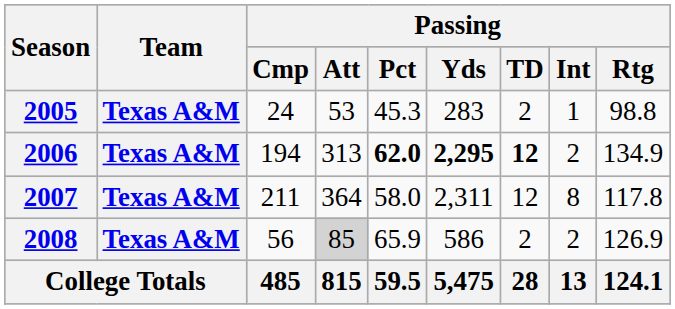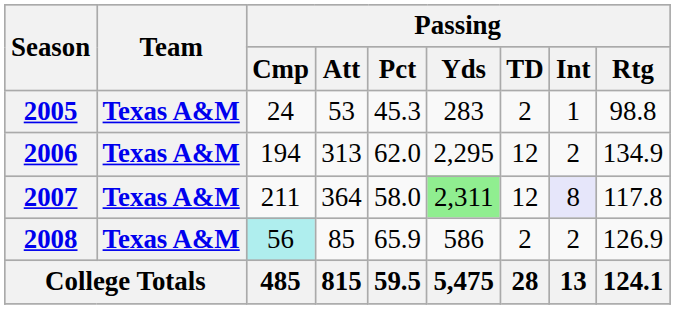(398, 153) bold -> (398, 153) normal
(464, 153) bold -> (464, 153) normal
(525, 153) bold -> (525, 153) normal
(464, 196) no background -> (464, 196) lightgreen background
(573, 196) no background -> (573, 196) lavender background
(281, 238) no background -> (281, 238) paleturquoise background
(341, 238) lightgrey background -> (341, 238) no background
